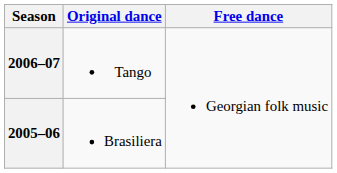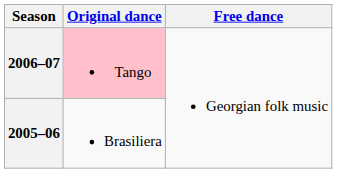(114, 71) no background -> (114, 71) pink background
